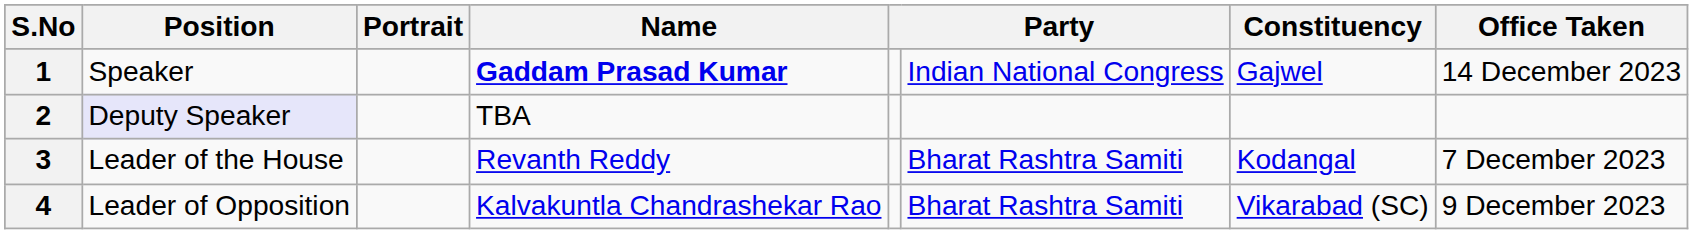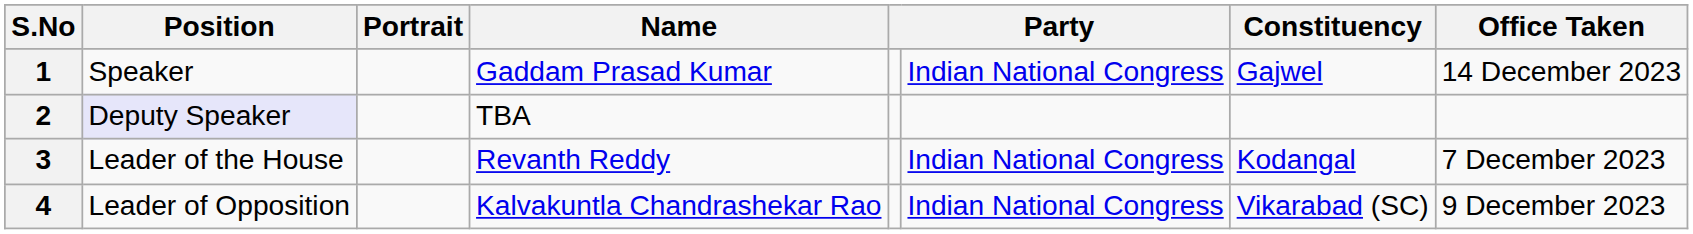(632, 71) bold -> (624, 71) normal
(1045, 160) Bharat Rashtra Samiti -> (1066, 160) Indian National Congress
(1045, 205) Bharat Rashtra Samiti -> (1066, 205) Indian National Congress
